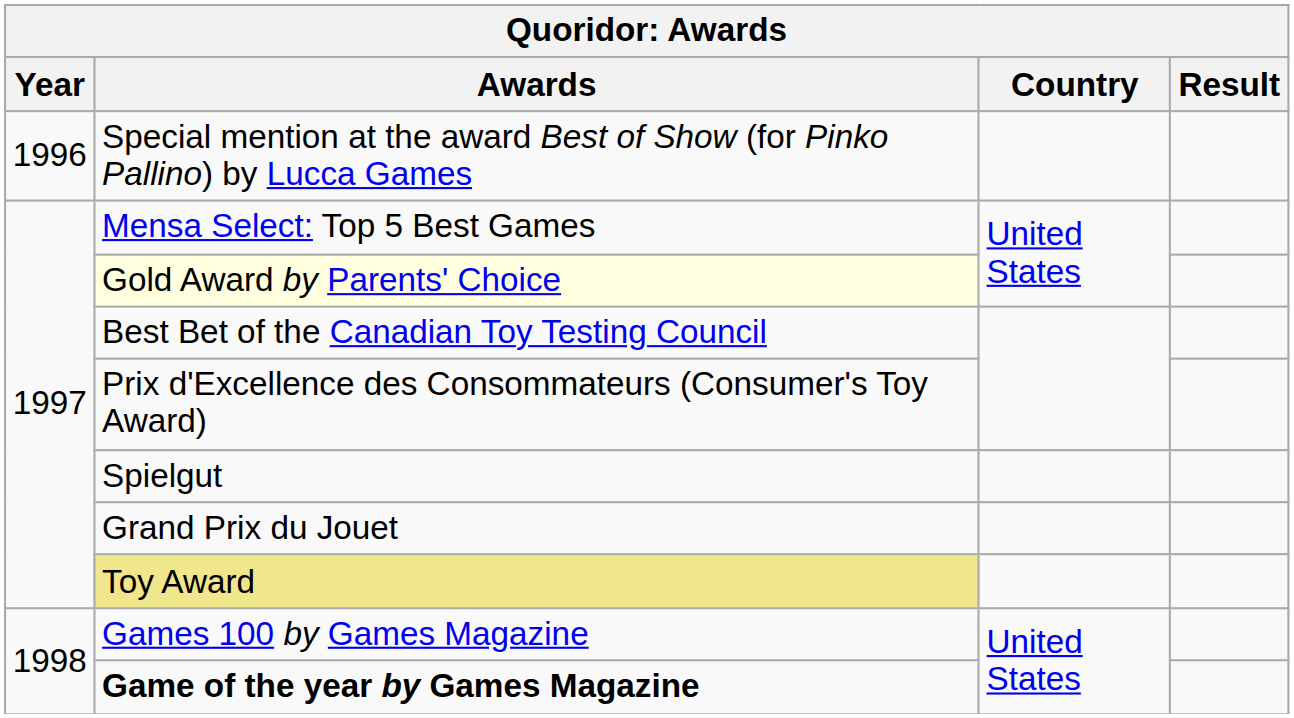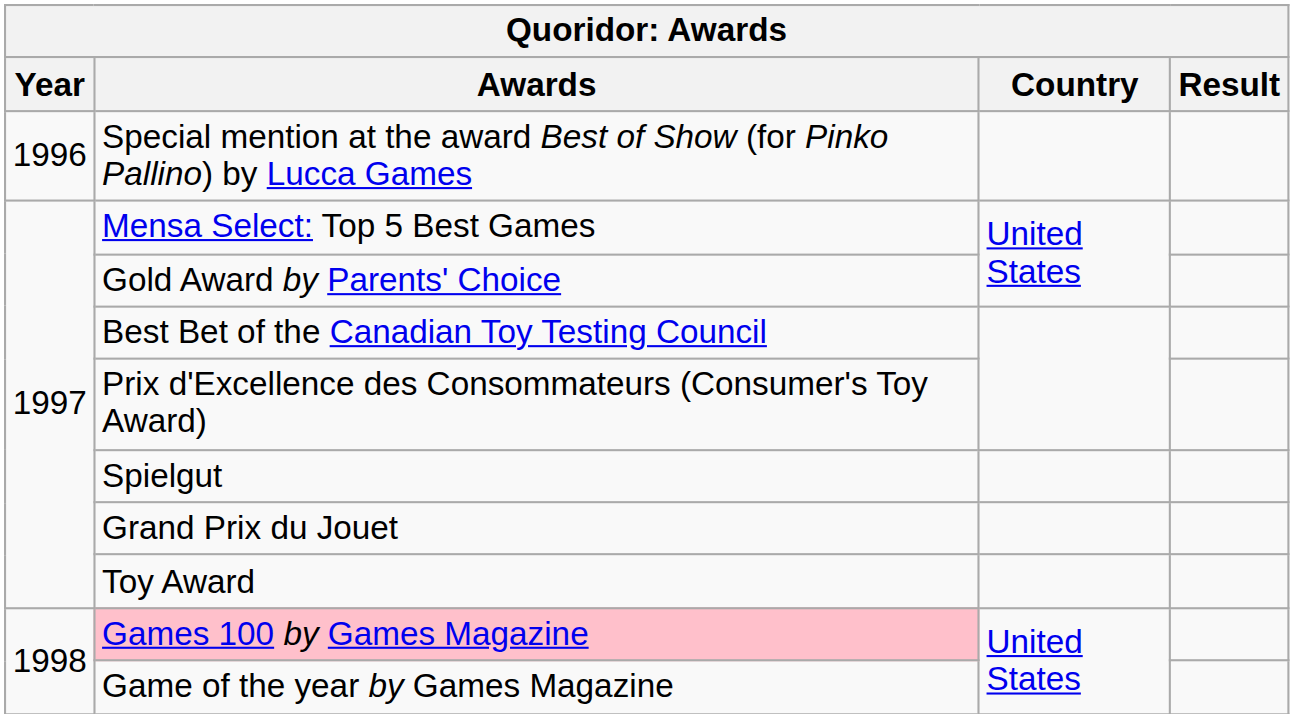(332, 279) lightyellow background -> (332, 279) no background
(179, 580) khaki background -> (179, 580) no background
(345, 633) no background -> (345, 633) pink background
(401, 686) bold -> (388, 686) normal
